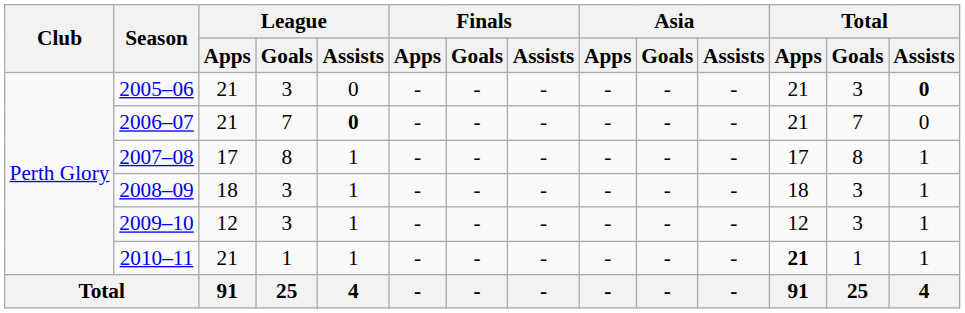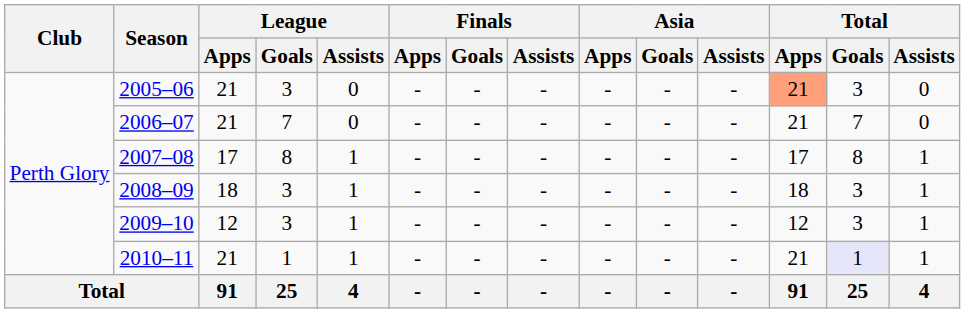(798, 88) no background -> (798, 88) lightsalmon background
(924, 88) bold -> (924, 88) normal
(353, 122) bold -> (353, 122) normal
(798, 257) bold -> (798, 257) normal
(858, 257) no background -> (858, 257) lavender background
